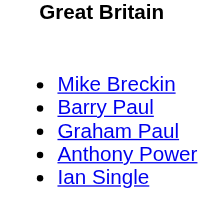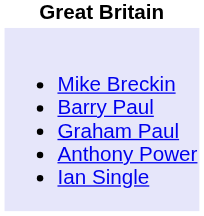(102, 131) no background -> (102, 131) lavender background
